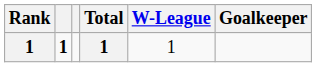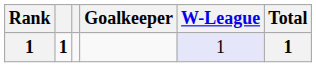columns swapped: (263, 18) <-> (104, 18)
(171, 47) no background -> (221, 47) lavender background
